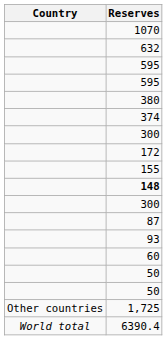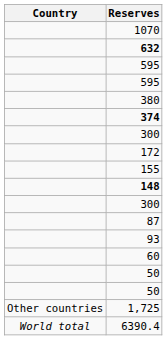(150, 48) normal -> (150, 48) bold
(150, 117) normal -> (150, 117) bold
